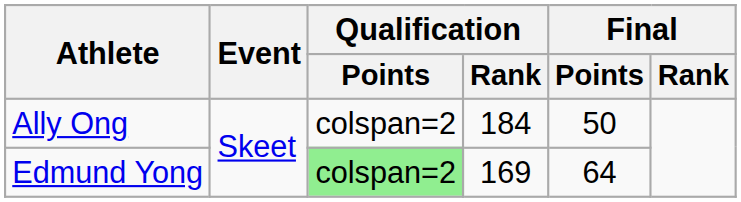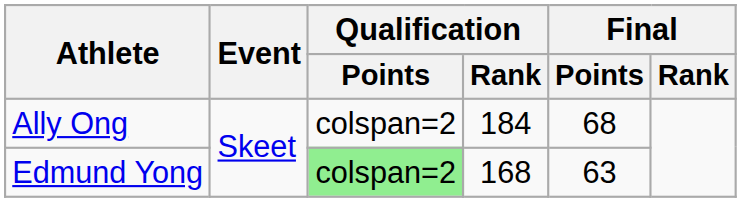(599, 124) 50 -> (599, 124) 68
(506, 172) 169 -> (506, 172) 168
(599, 172) 64 -> (599, 172) 63
